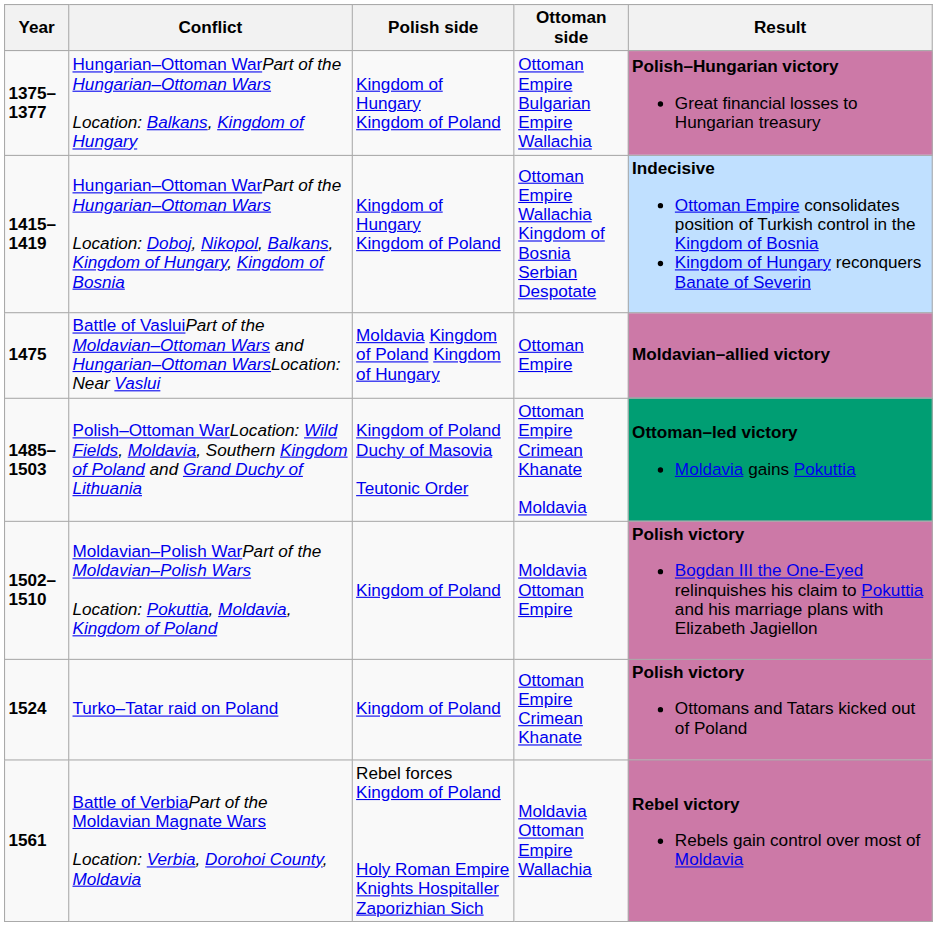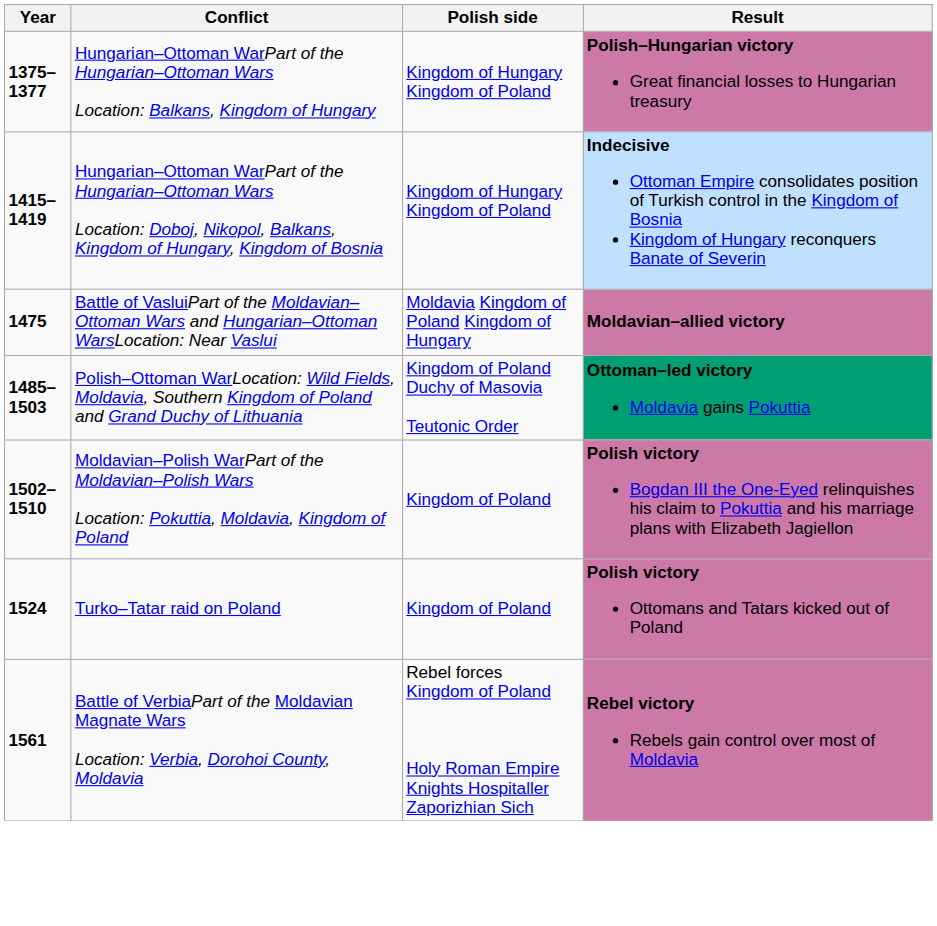- column: (571, 27)
